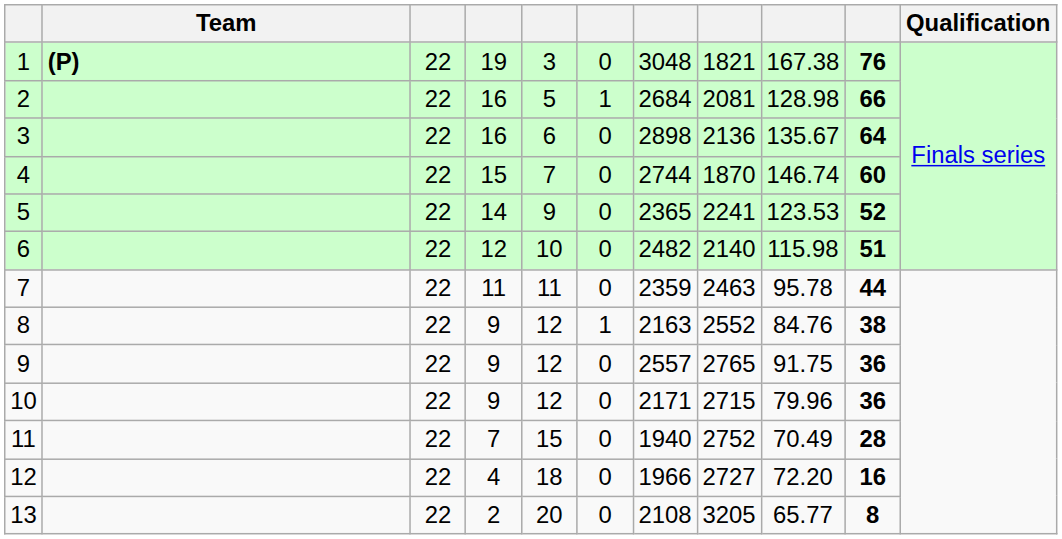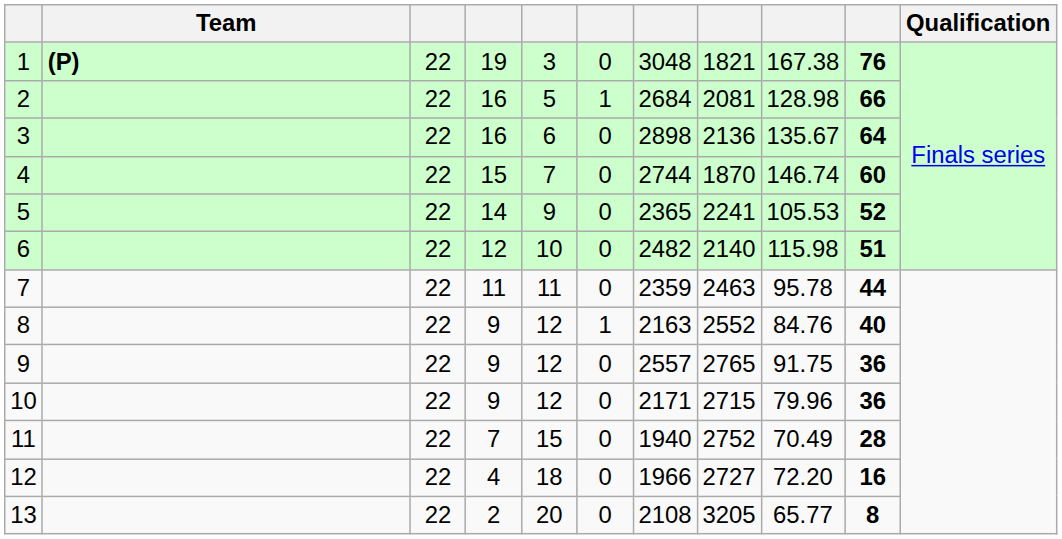(803, 212) 123.53 -> (803, 212) 105.53
(873, 325) 38 -> (873, 325) 40
